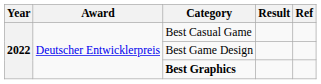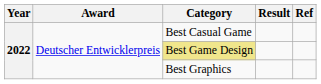(209, 50) no background -> (209, 50) khaki background
(201, 69) bold -> (198, 69) normal
